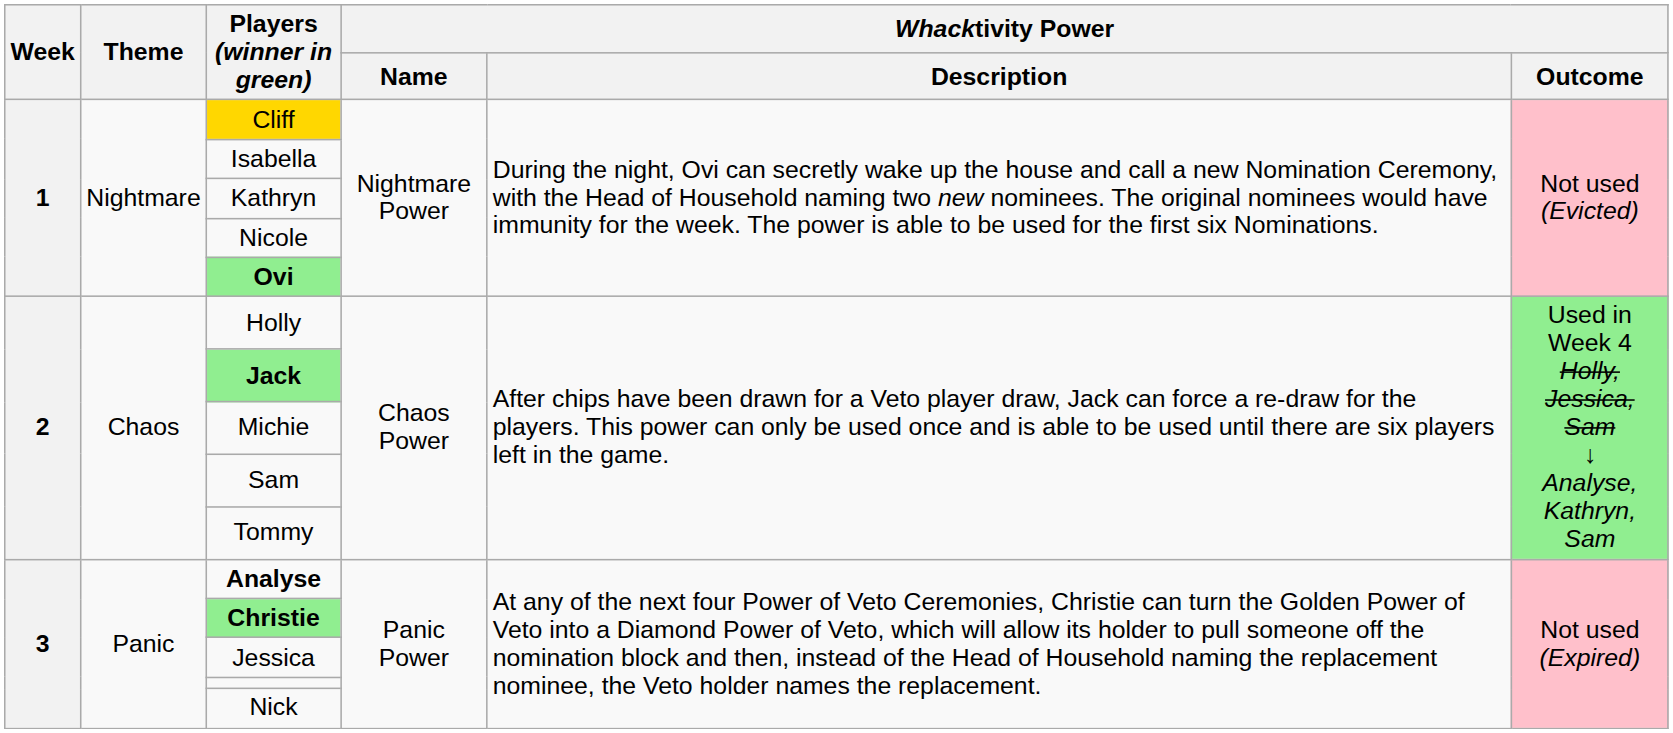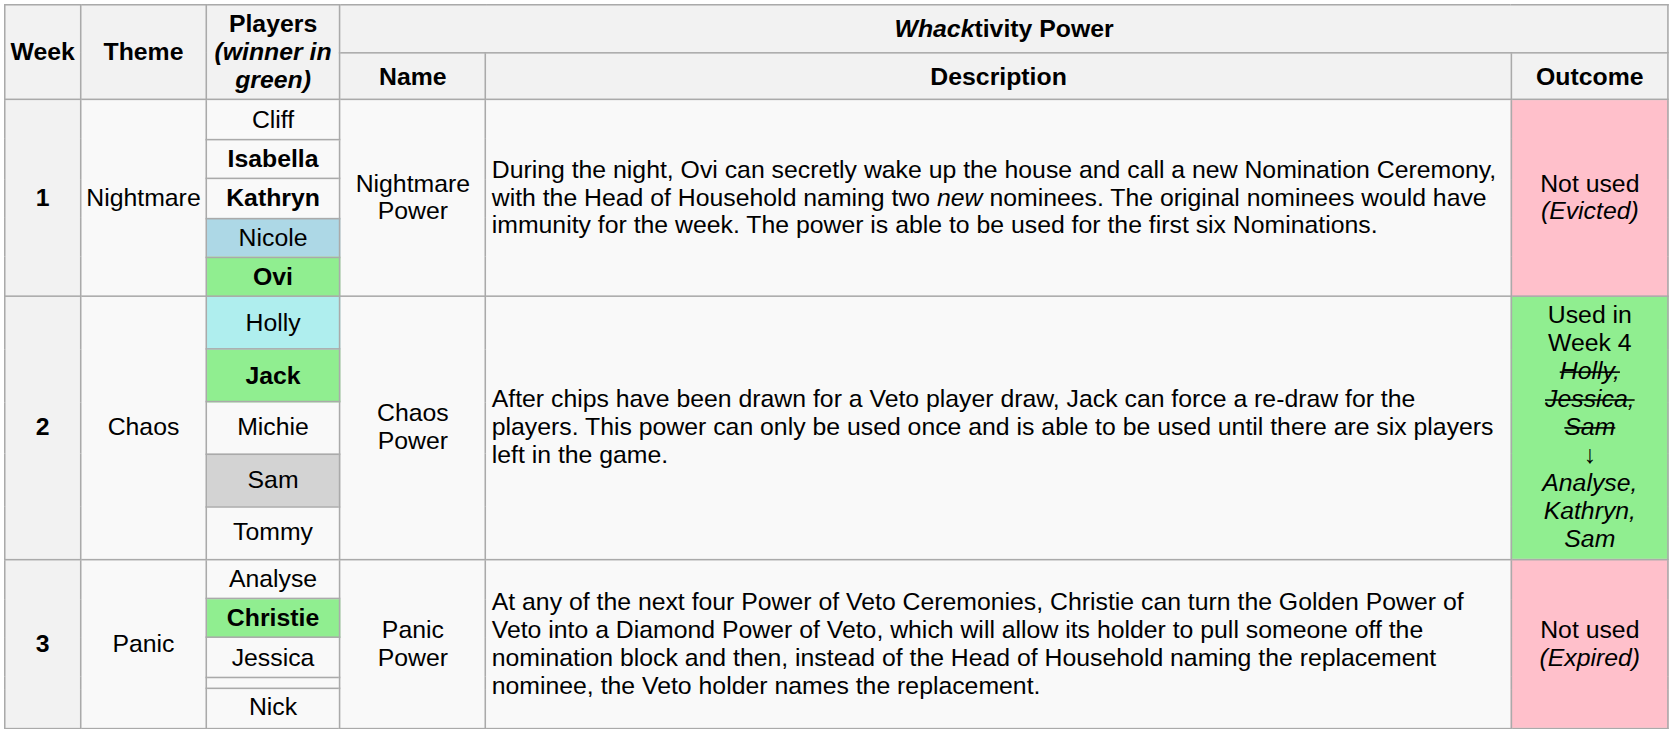(274, 119) gold background -> (273, 119) no background
(274, 158) normal -> (273, 158) bold
(274, 197) normal -> (273, 197) bold
(274, 237) no background -> (273, 237) lightblue background
(274, 322) no background -> (273, 322) paleturquoise background
(274, 480) no background -> (273, 480) lightgrey background
(274, 578) bold -> (273, 578) normal
